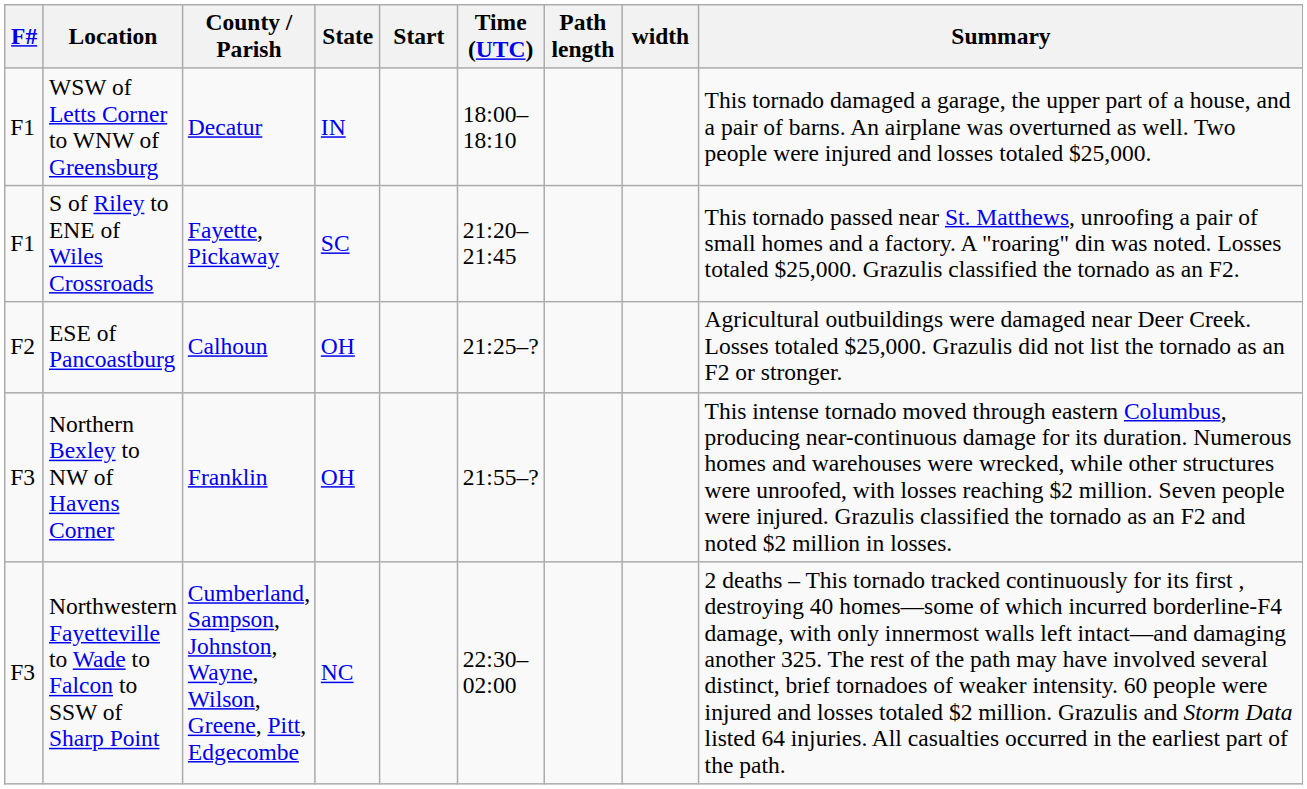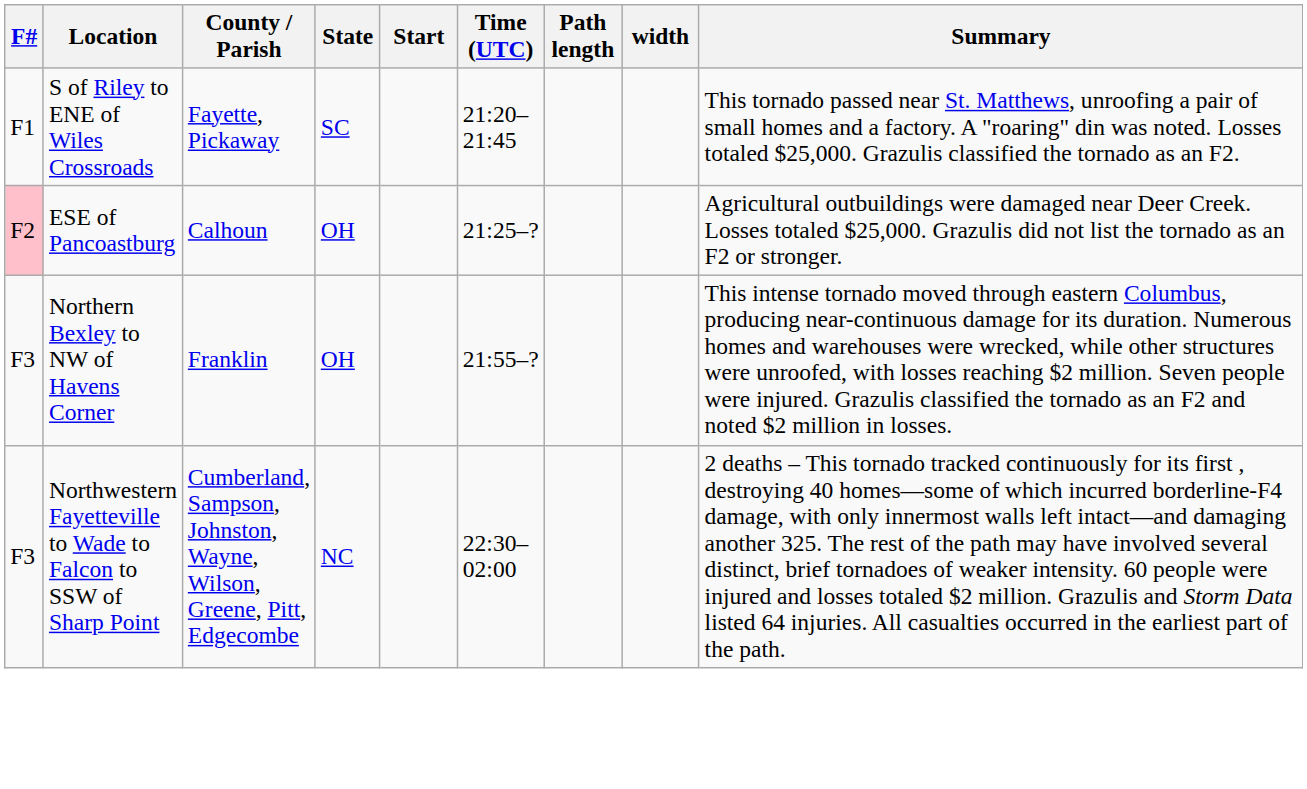- row: (108, 126)
(23, 346) no background -> (23, 230) pink background
